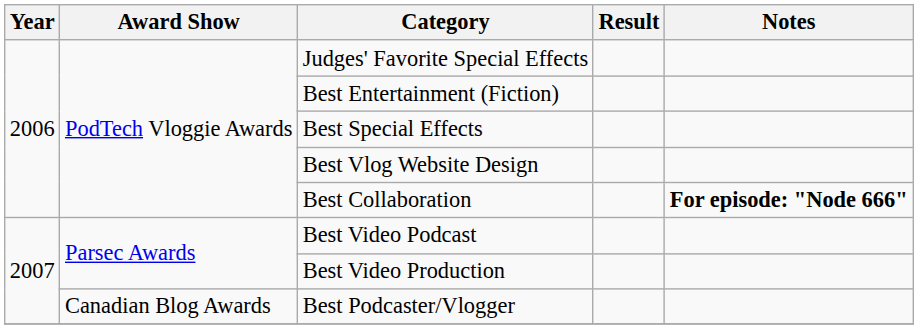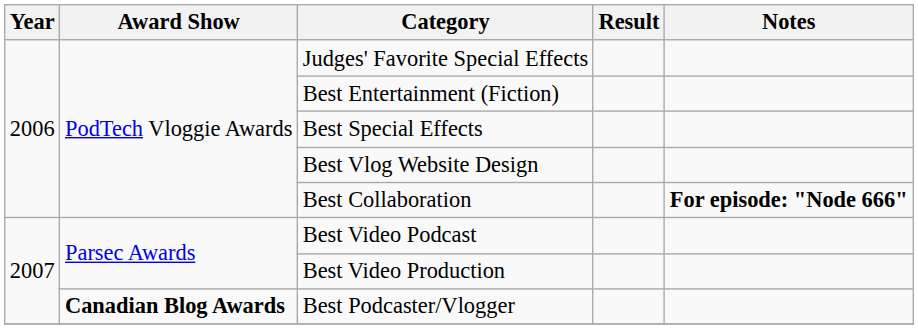(168, 306) normal -> (175, 306) bold
